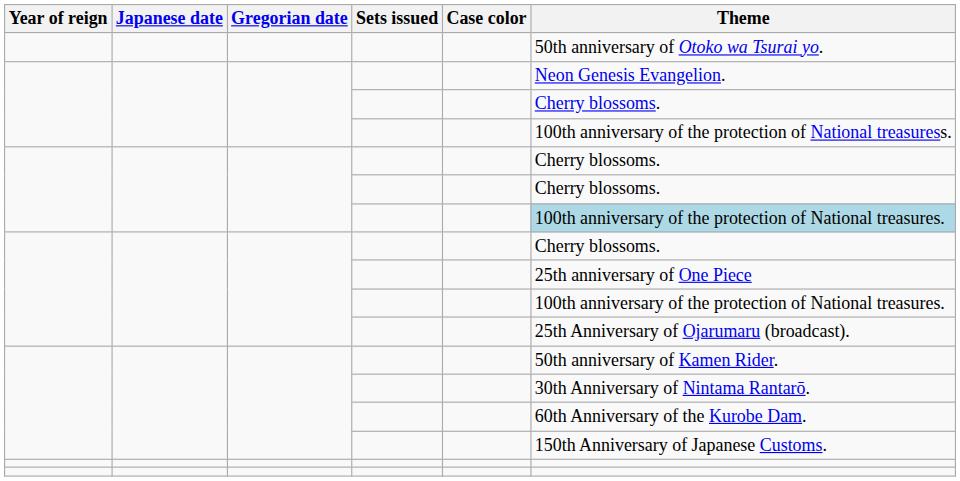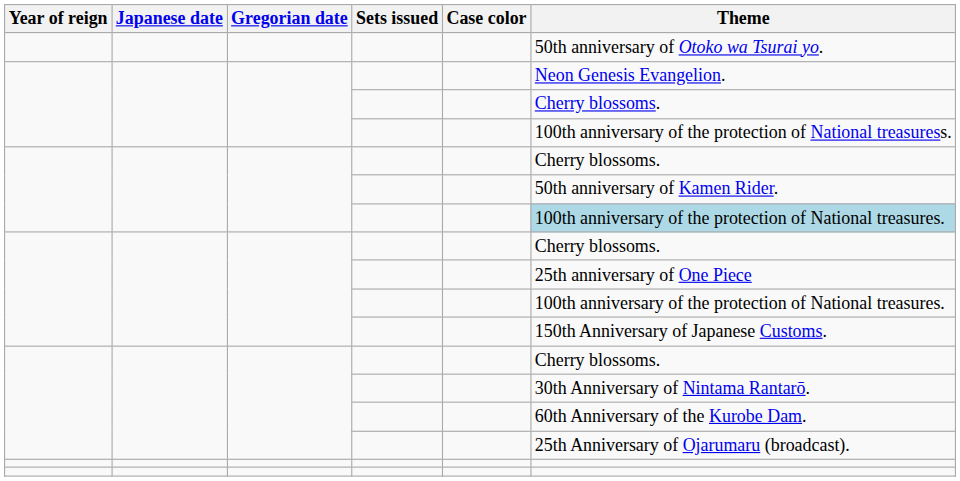(598, 189) Cherry blossoms. -> (656, 189) 50th anniversary of Kamen Rider.
(692, 331) 25th Anniversary of Ojarumaru (broadcast). -> (681, 331) 150th Anniversary of Japanese Customs.
(656, 359) 50th anniversary of Kamen Rider. -> (598, 359) Cherry blossoms.
(681, 445) 150th Anniversary of Japanese Customs. -> (692, 445) 25th Anniversary of Ojarumaru (broadcast).
